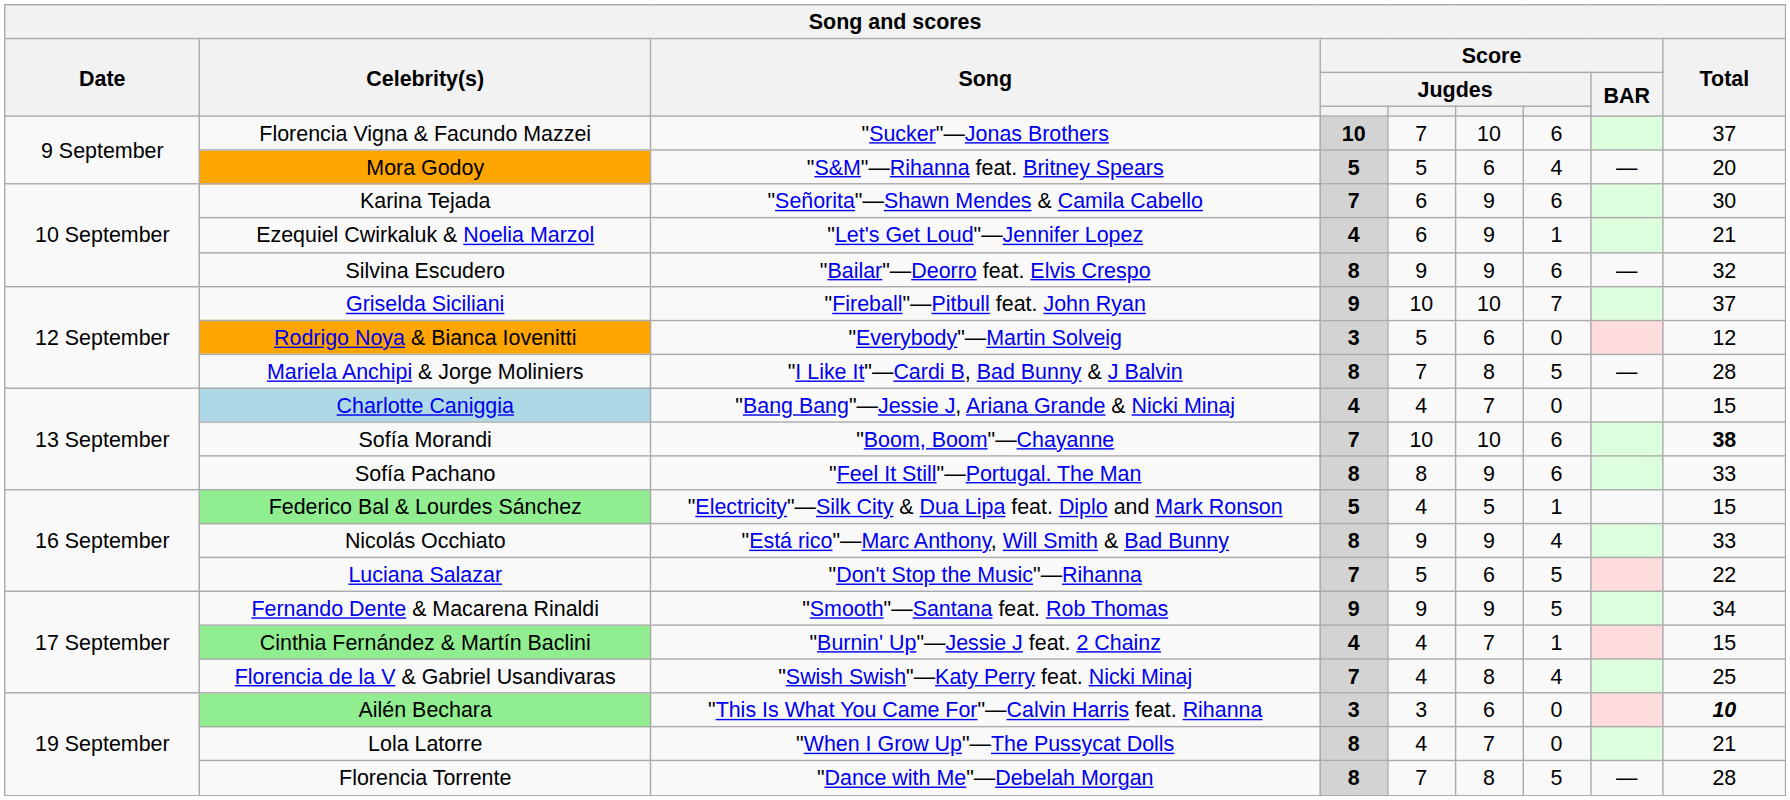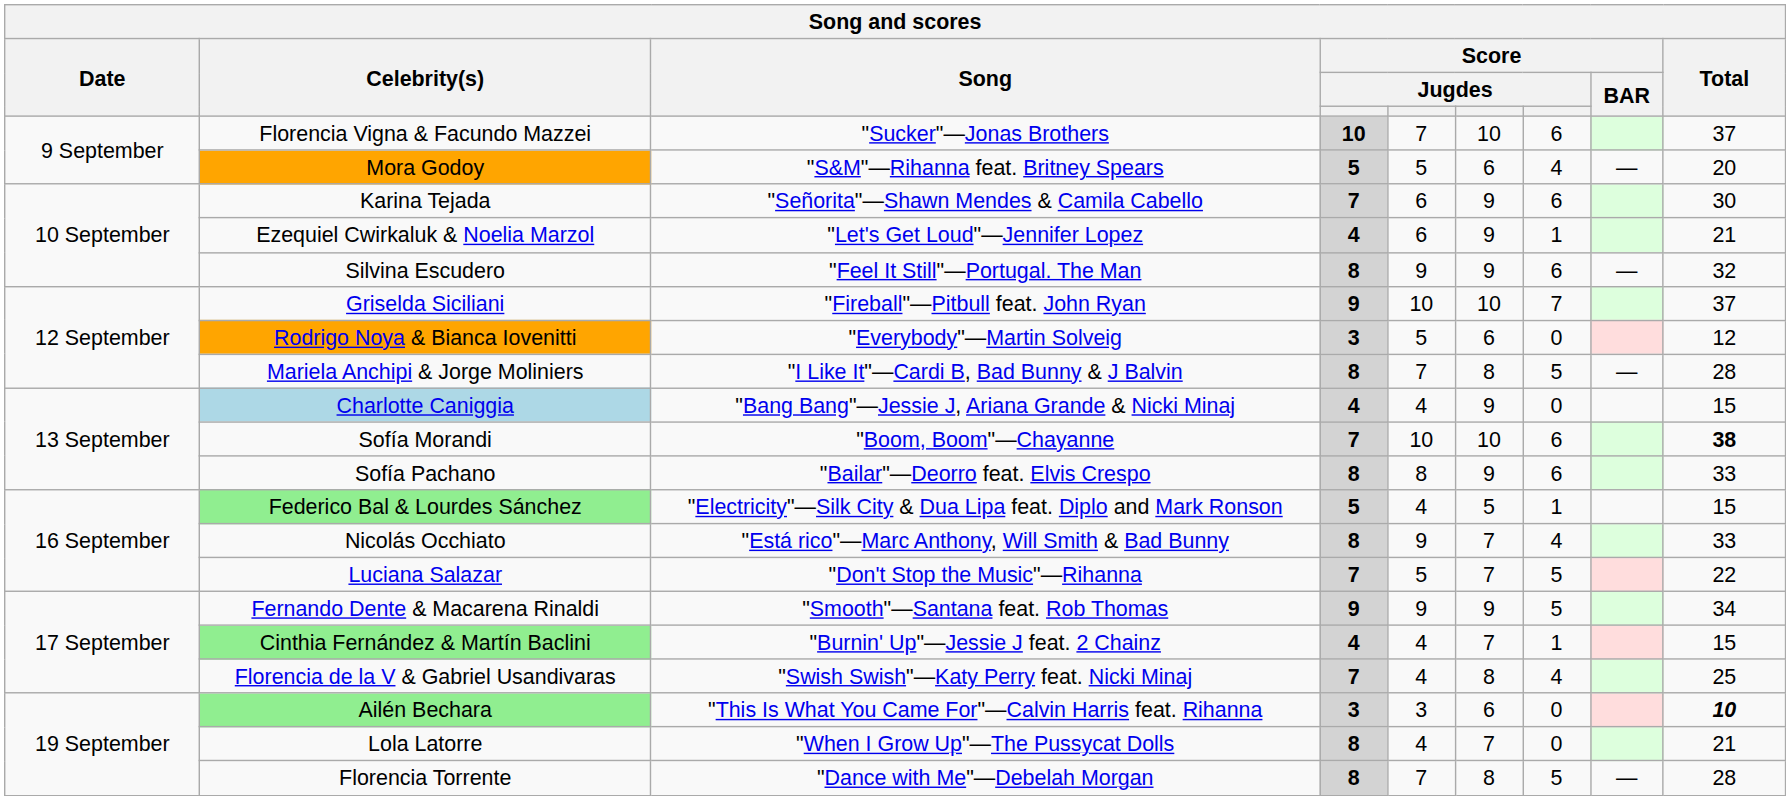(985, 269) "Bailar"—Deorro feat. Elvis Crespo -> (985, 269) "Feel It Still"—Portugal. The Man
(1489, 405) 7 -> (1489, 405) 9
(985, 473) "Feel It Still"—Portugal. The Man -> (985, 473) "Bailar"—Deorro feat. Elvis Crespo
(1489, 541) 9 -> (1489, 541) 7
(1489, 575) 6 -> (1489, 575) 7
